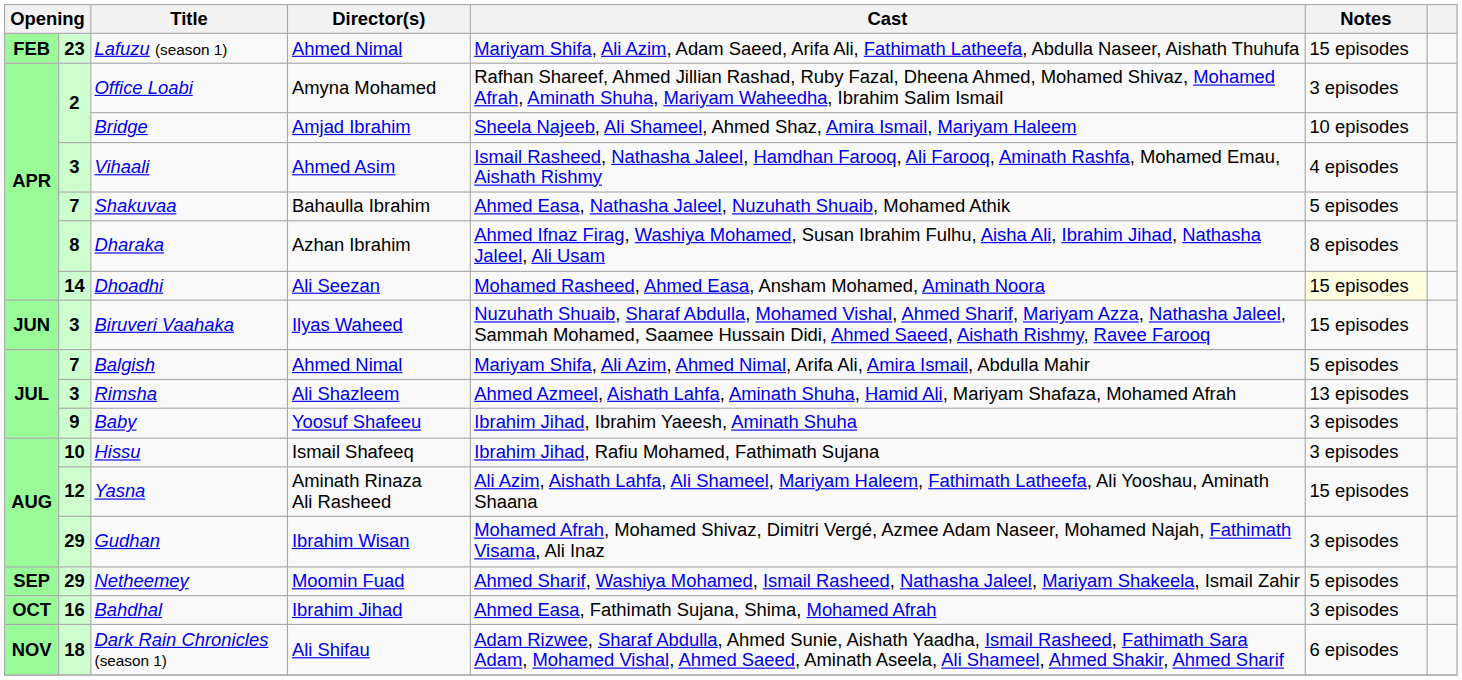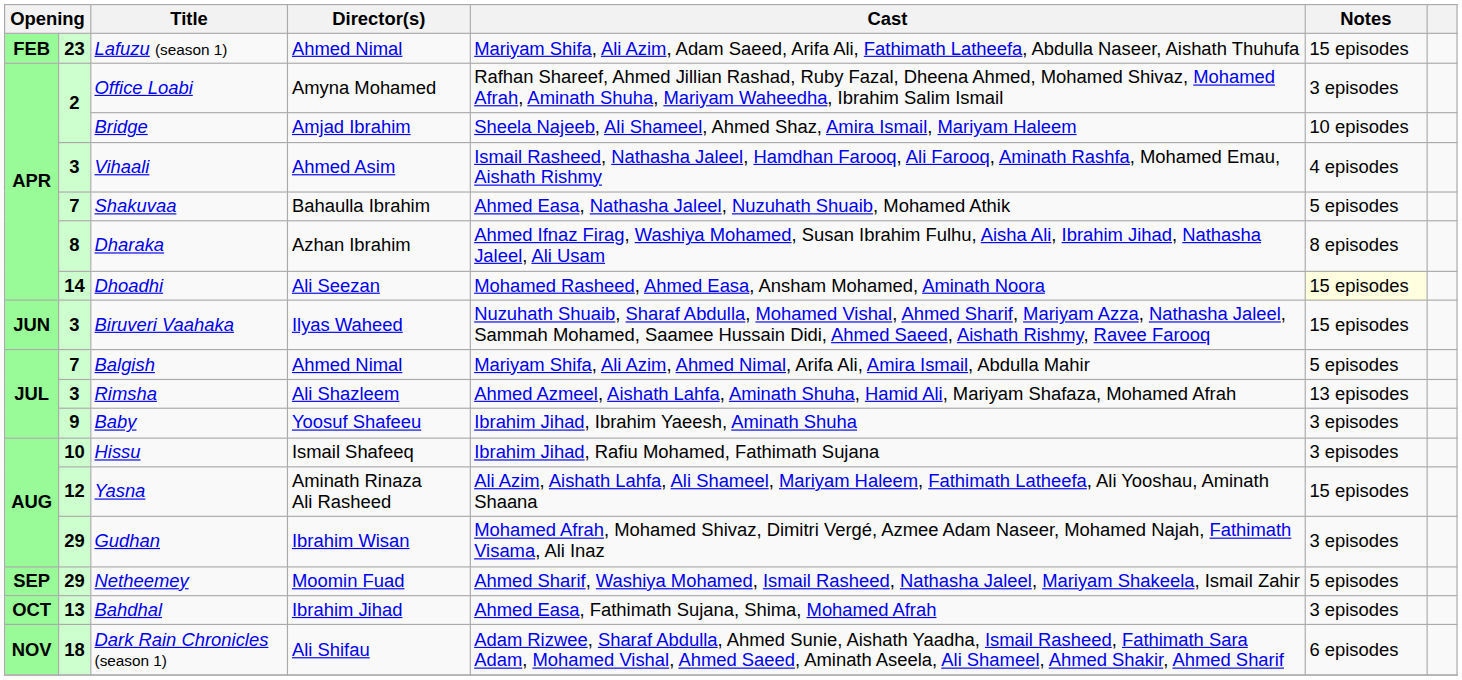(74, 610) 16 -> (74, 610) 13
